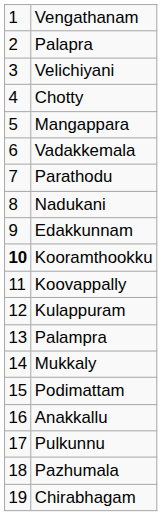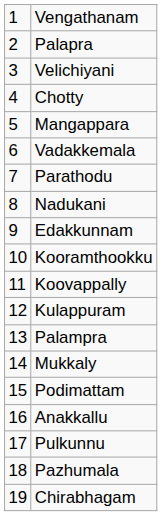(18, 257) bold -> (18, 257) normal
